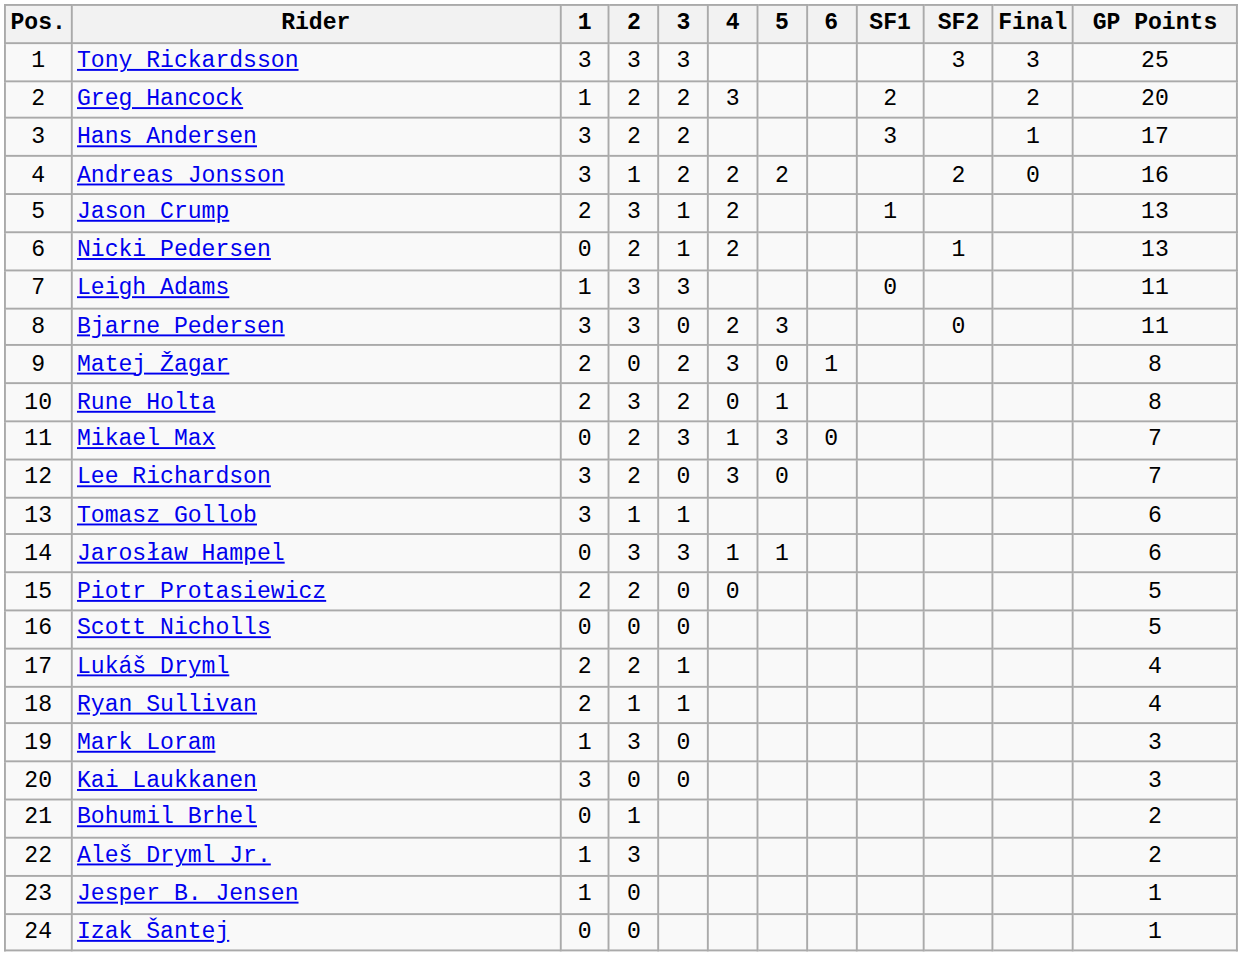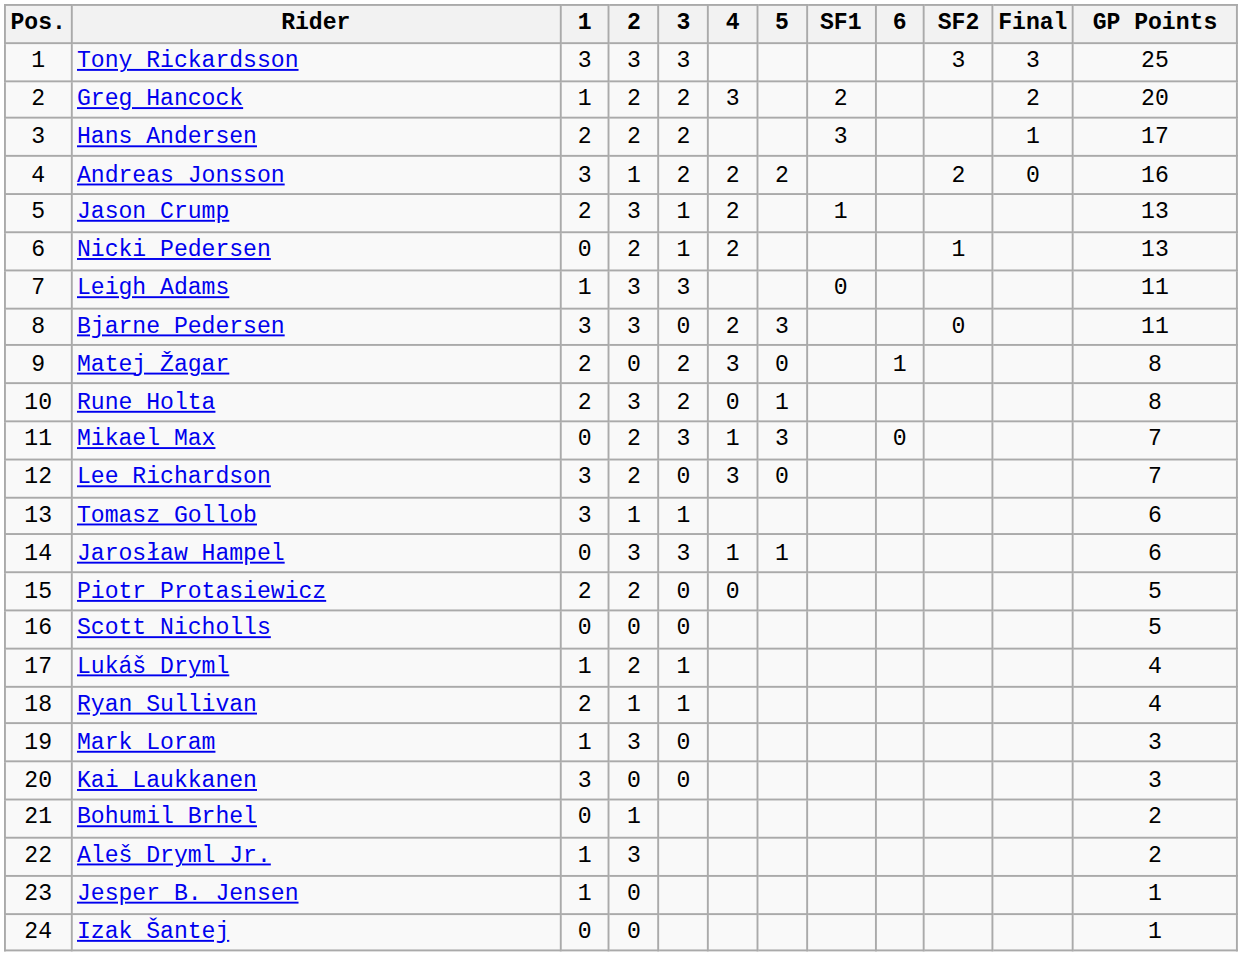columns swapped: (831, 24) <-> (890, 24)
(585, 137) 3 -> (585, 137) 2
(585, 667) 2 -> (585, 667) 1
